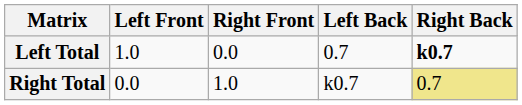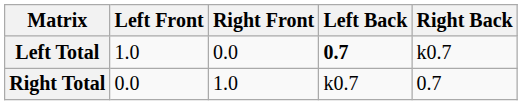(336, 52) normal -> (336, 52) bold
(435, 52) bold -> (434, 52) normal
(429, 83) khaki background -> (429, 83) no background
